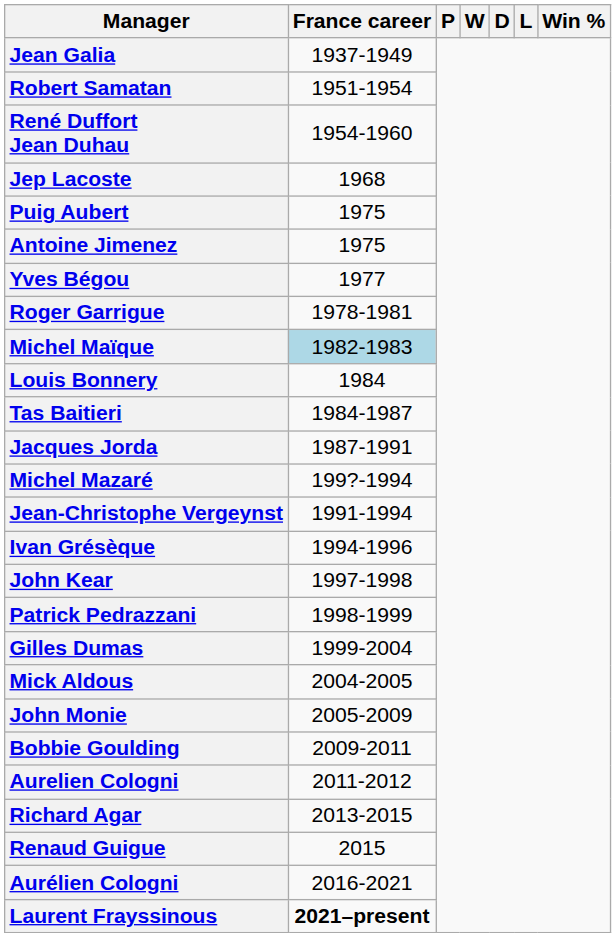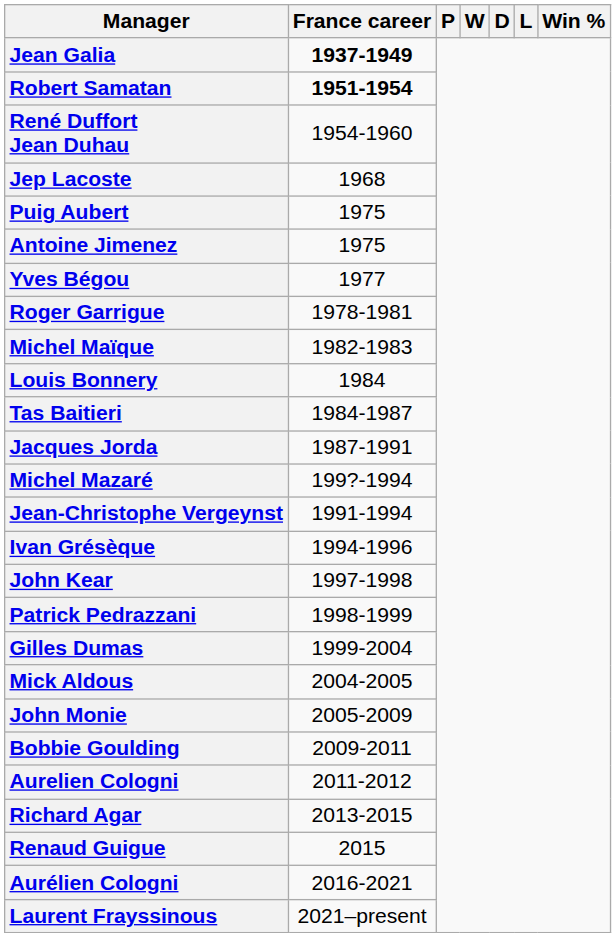(362, 54) normal -> (362, 54) bold
(362, 88) normal -> (362, 88) bold
(362, 346) lightblue background -> (362, 346) no background
(362, 915) bold -> (362, 915) normal
